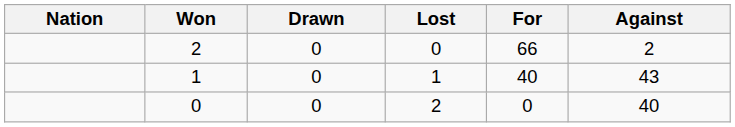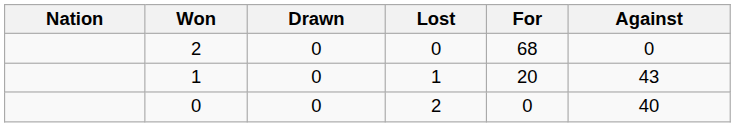(527, 48) 66 -> (527, 48) 68
(649, 48) 2 -> (649, 48) 0
(527, 77) 40 -> (527, 77) 20
